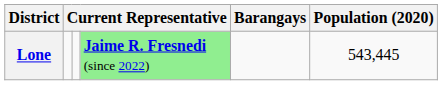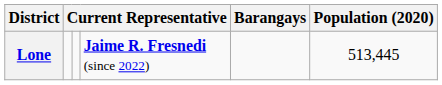(145, 55) lightgreen background -> (145, 55) no background
(374, 55) 543,445 -> (374, 55) 513,445
